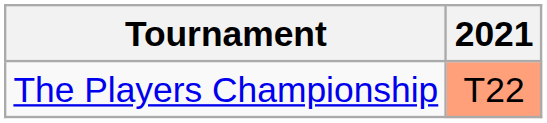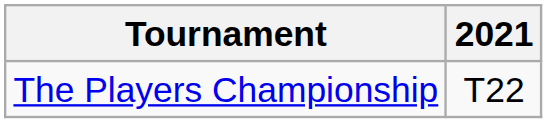(494, 89) lightsalmon background -> (494, 89) no background
